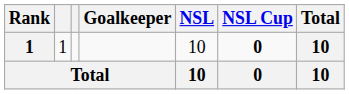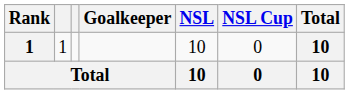(258, 46) bold -> (258, 46) normal
